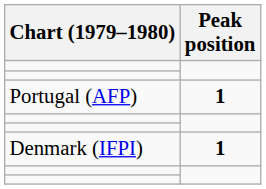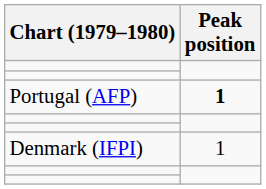(220, 148) bold -> (220, 148) normal
